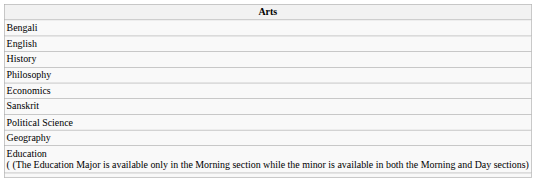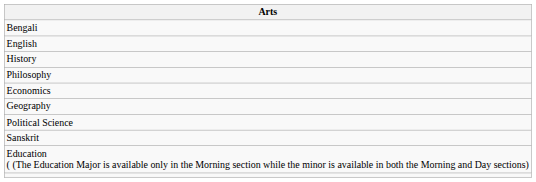(23, 106) Sanskrit -> (29, 106) Geography
(29, 138) Geography -> (23, 138) Sanskrit
